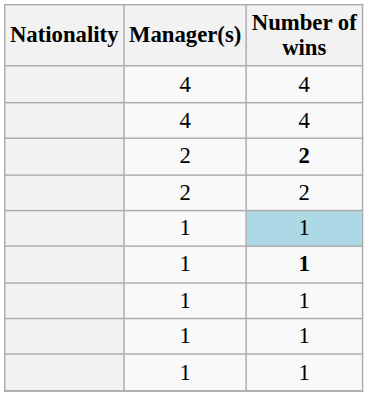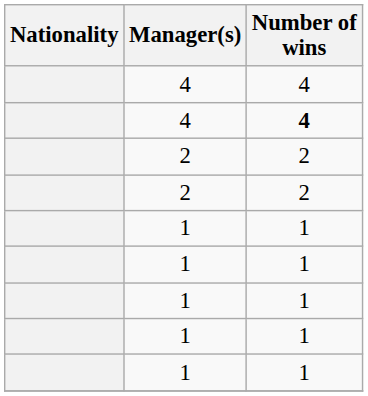(304, 120) normal -> (304, 120) bold
(304, 156) bold -> (304, 156) normal
(304, 228) lightblue background -> (304, 228) no background
(304, 264) bold -> (304, 264) normal
